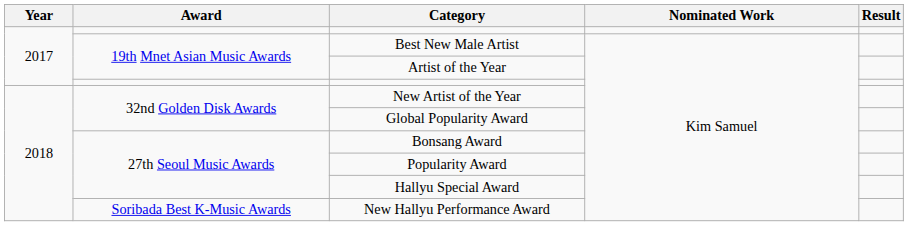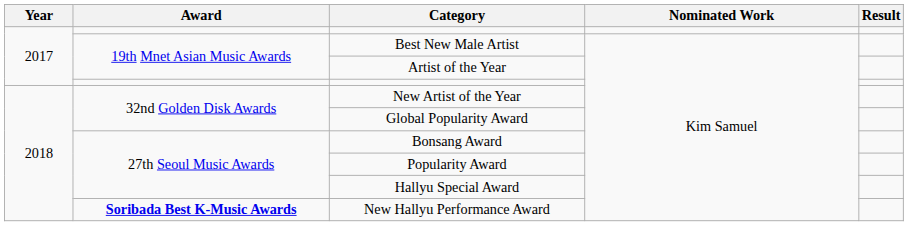(201, 209) normal -> (201, 209) bold
